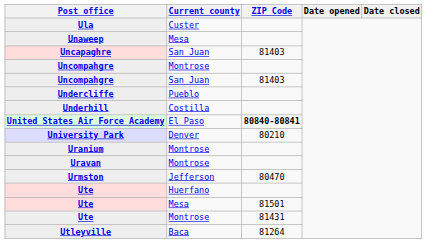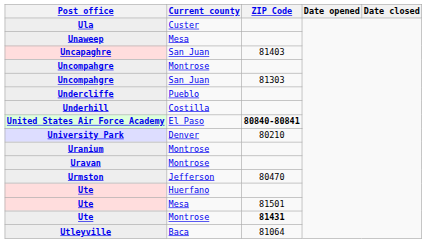(272, 80) 81403 -> (272, 80) 81303
(272, 218) normal -> (272, 218) bold
(272, 232) 81264 -> (272, 232) 81064
